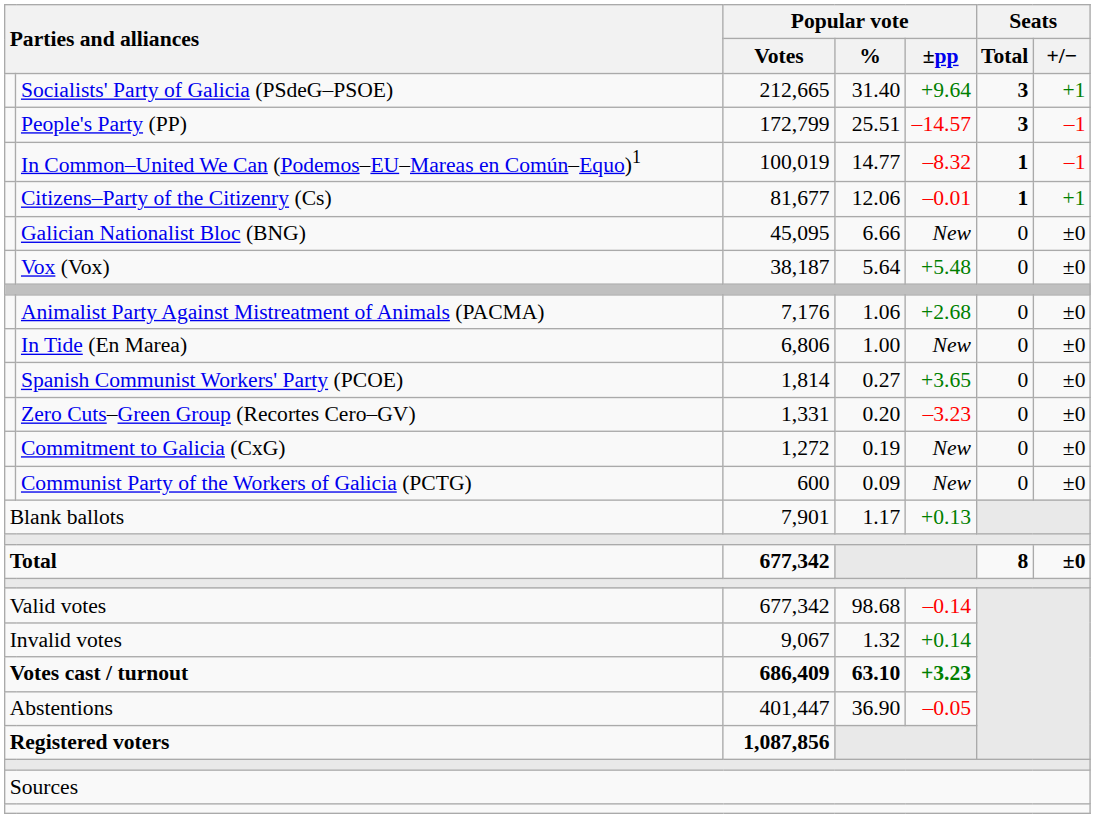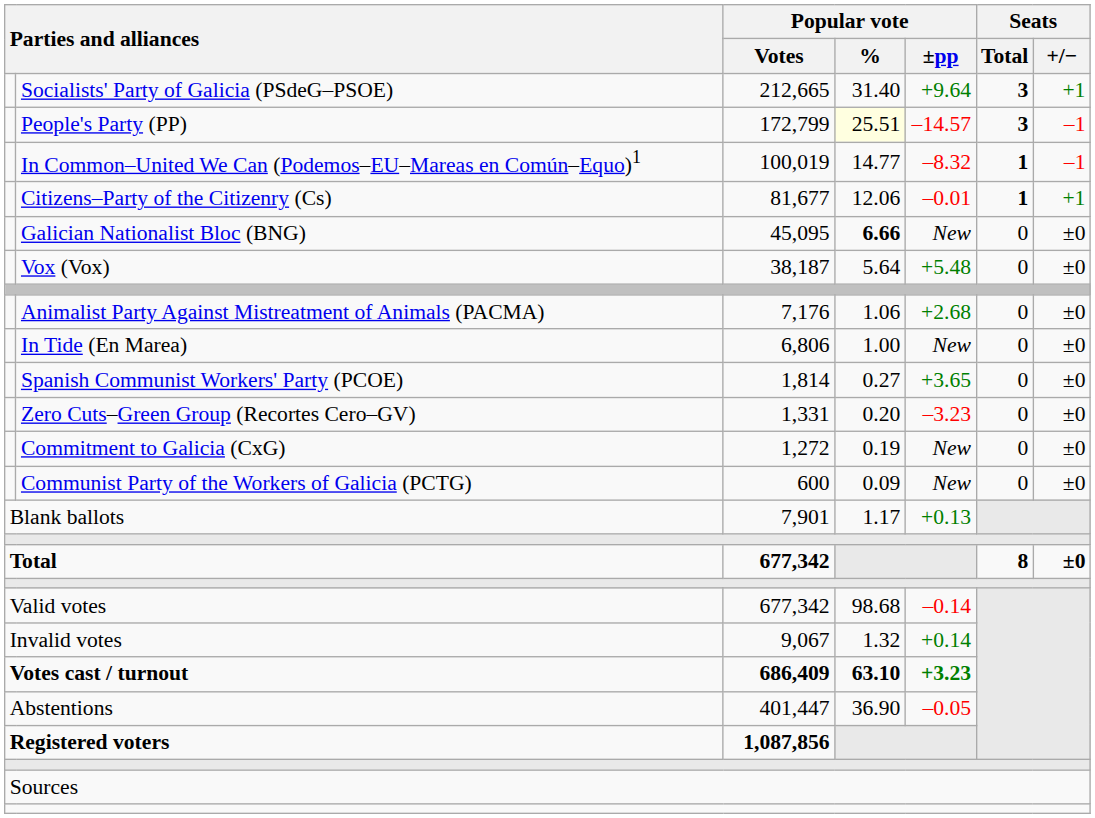(876, 124) no background -> (876, 124) lightyellow background
(881, 233) normal -> (881, 233) bold
